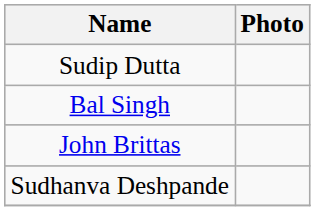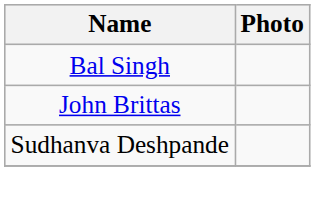- row: (120, 64)
